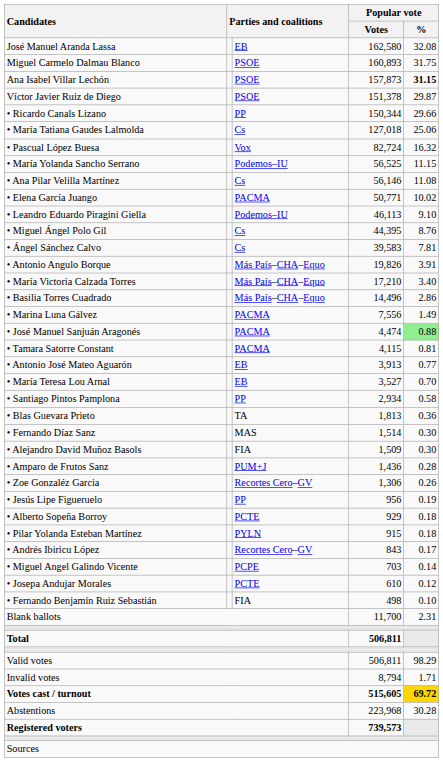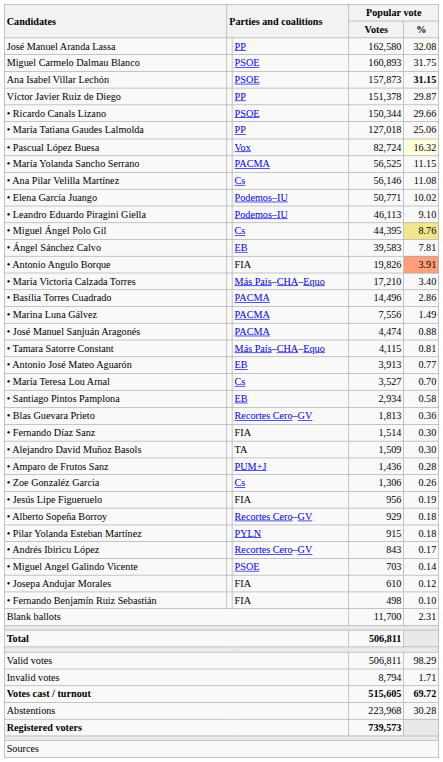(241, 46) EB -> (240, 46) PP
(247, 97) PSOE -> (240, 97) PP
(240, 113) PP -> (247, 113) PSOE
(240, 130) Cs -> (240, 130) PP
(425, 147) no background -> (425, 147) lightyellow background
(261, 164) Podemos–IU -> (252, 164) PACMA
(252, 197) PACMA -> (261, 197) Podemos–IU
(427, 231) no background -> (427, 231) khaki background
(240, 248) Cs -> (241, 248) EB
(280, 264) Más País–CHA–Equo -> (243, 264) FIA
(427, 264) no background -> (427, 264) lightsalmon background
(280, 298) Más País–CHA–Equo -> (252, 298) PACMA
(427, 332) lightgreen background -> (427, 332) no background
(252, 348) PACMA -> (280, 348) Más País–CHA–Equo
(241, 382) EB -> (240, 382) Cs
(240, 399) PP -> (241, 399) EB
(241, 416) TA -> (273, 416) Recortes Cero–GV
(246, 432) MAS -> (243, 432) FIA
(243, 449) FIA -> (241, 449) TA
(273, 483) Recortes Cero–GV -> (240, 483) Cs
(240, 500) PP -> (243, 500) FIA
(247, 516) PCTE -> (273, 516) Recortes Cero–GV
(247, 567) PCPE -> (247, 567) PSOE
(247, 584) PCTE -> (243, 584) FIA
(425, 694) gold background -> (425, 694) no background
